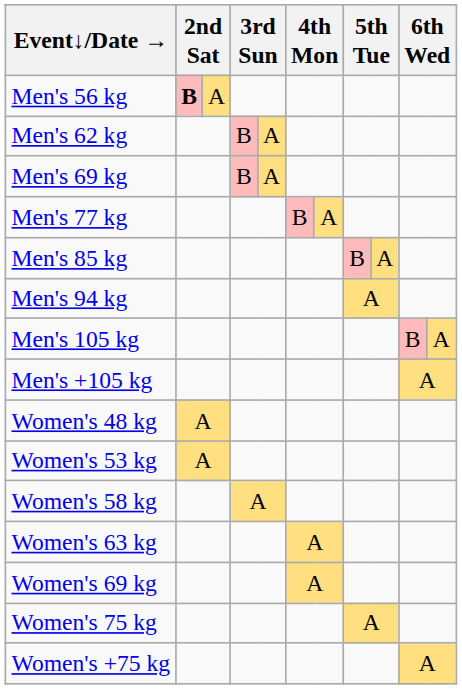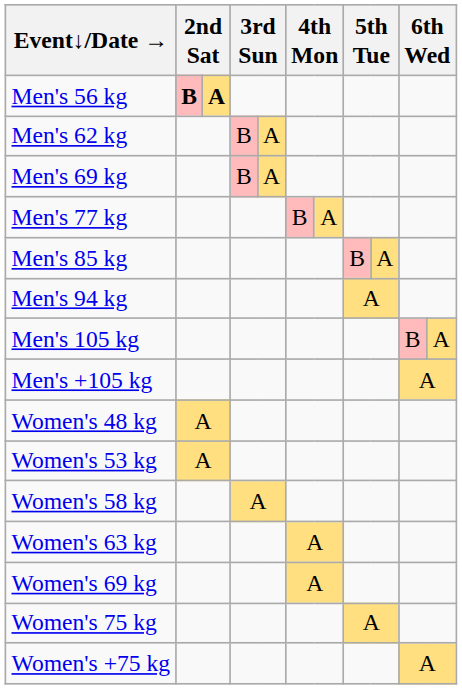(217, 95) normal -> (217, 95) bold
